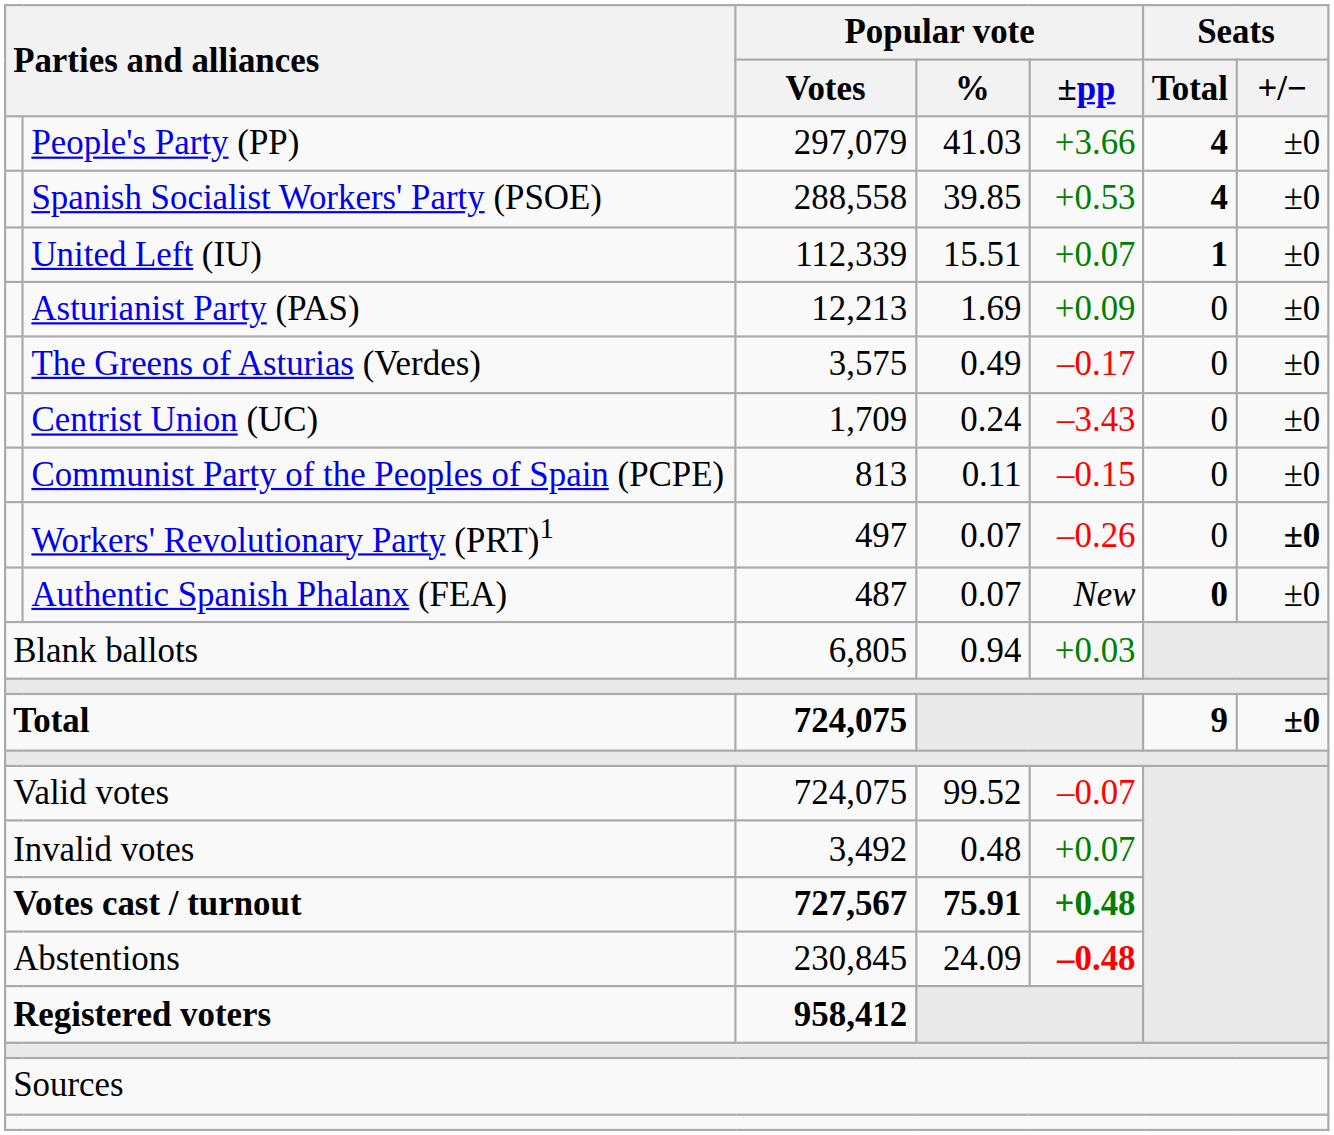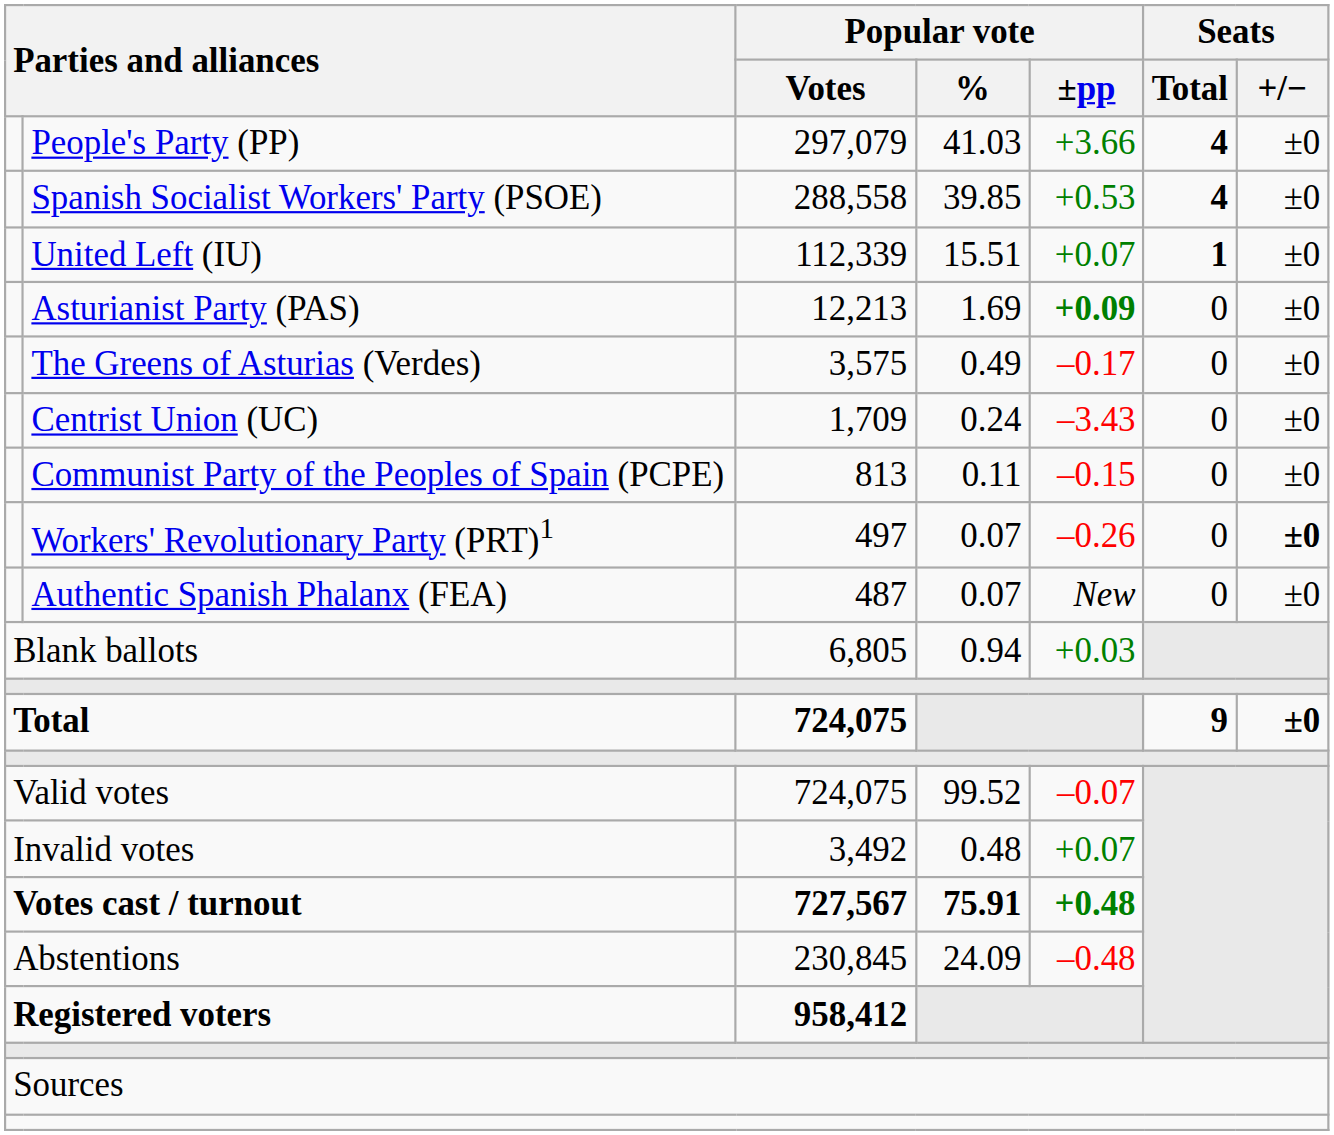(1095, 308) normal -> (1095, 308) bold
(1219, 594) bold -> (1219, 594) normal
(1096, 958) bold -> (1096, 958) normal
